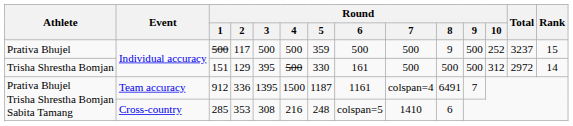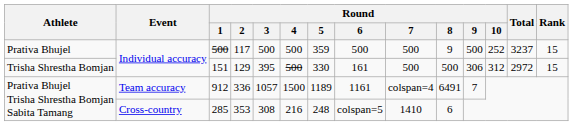(474, 67) 500 -> (474, 67) 306
(552, 67) 14 -> (552, 67) 15
(267, 88) 1395 -> (267, 88) 1057
(321, 88) 1187 -> (321, 88) 1189
